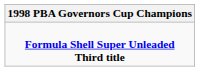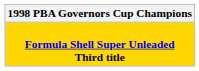(100, 50) no background -> (100, 50) gold background
